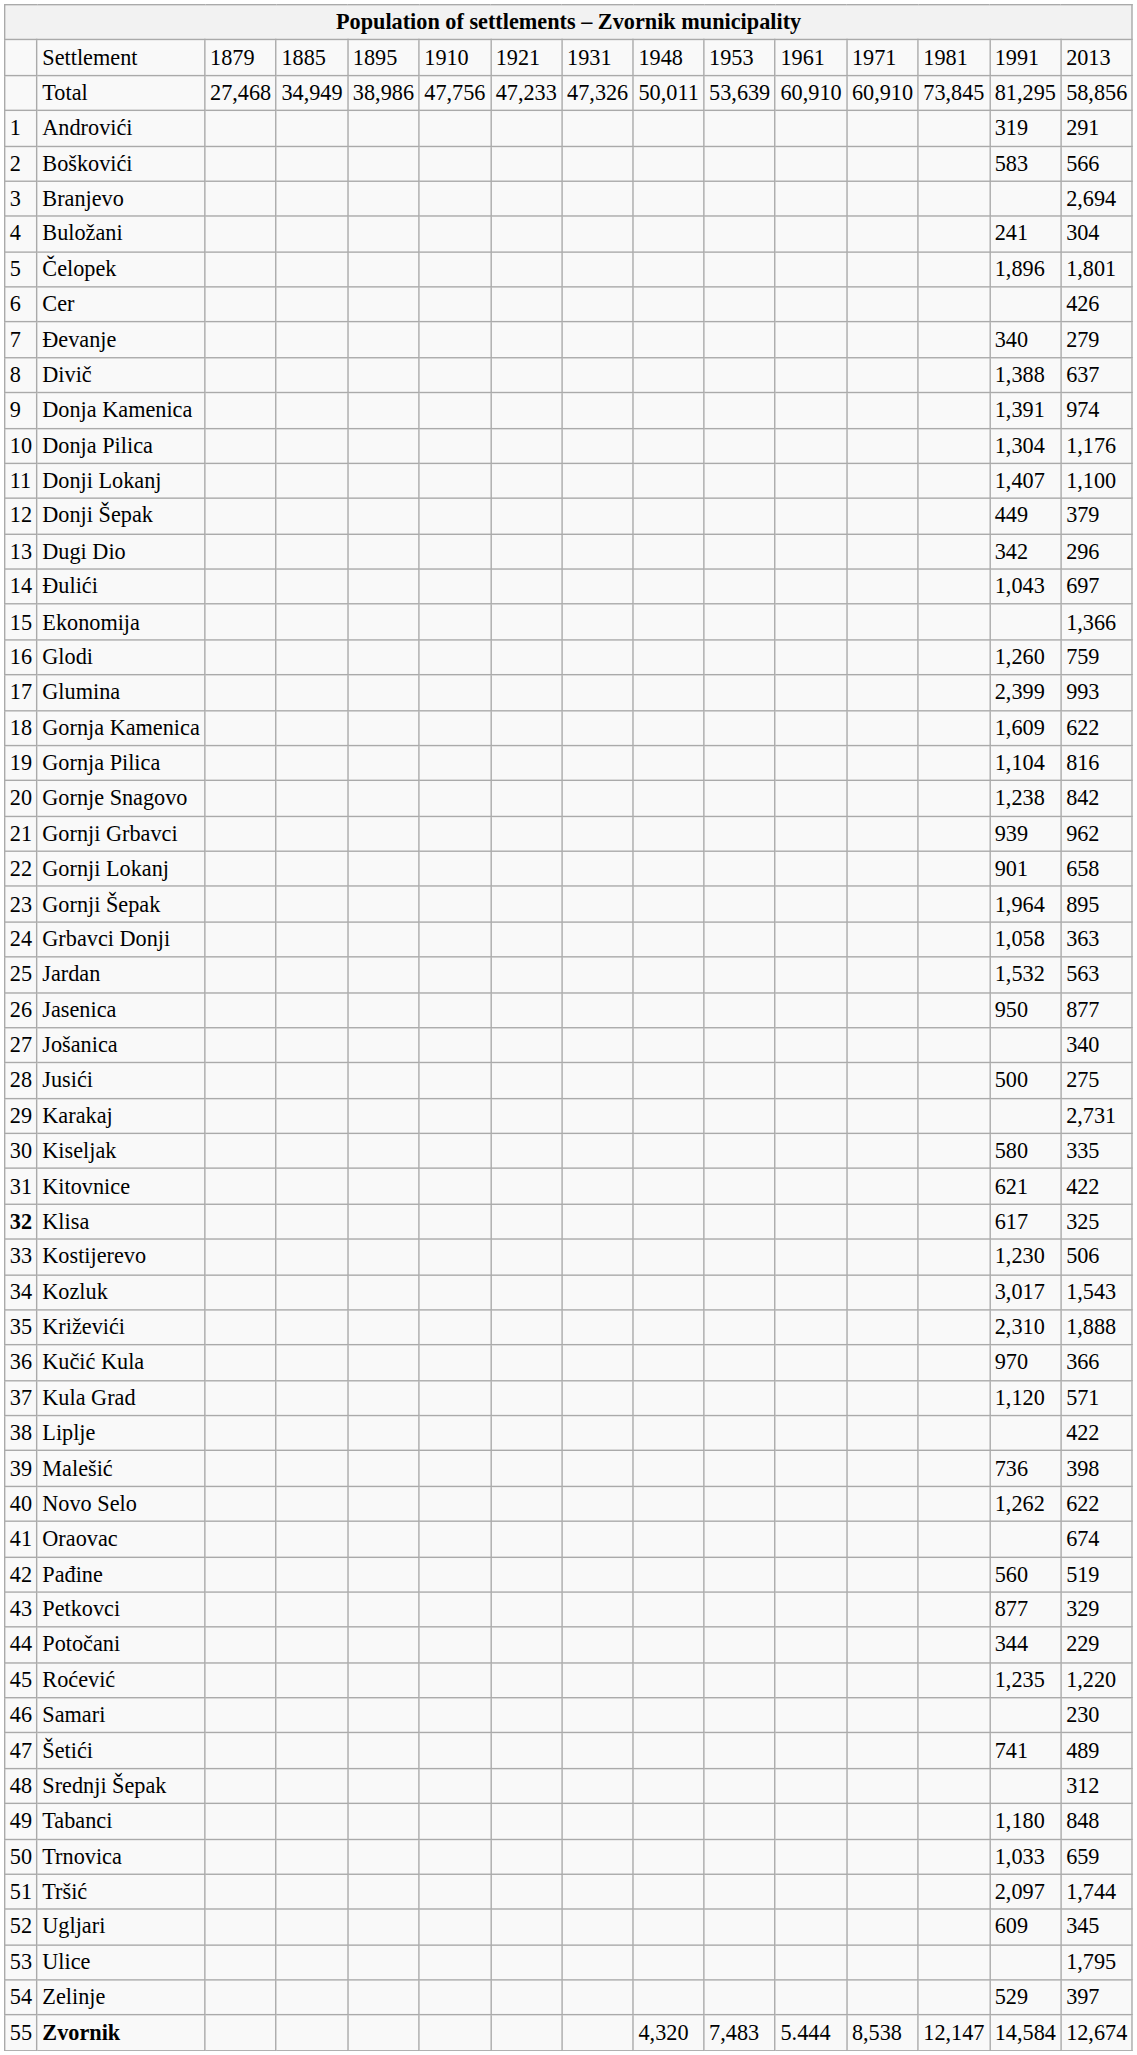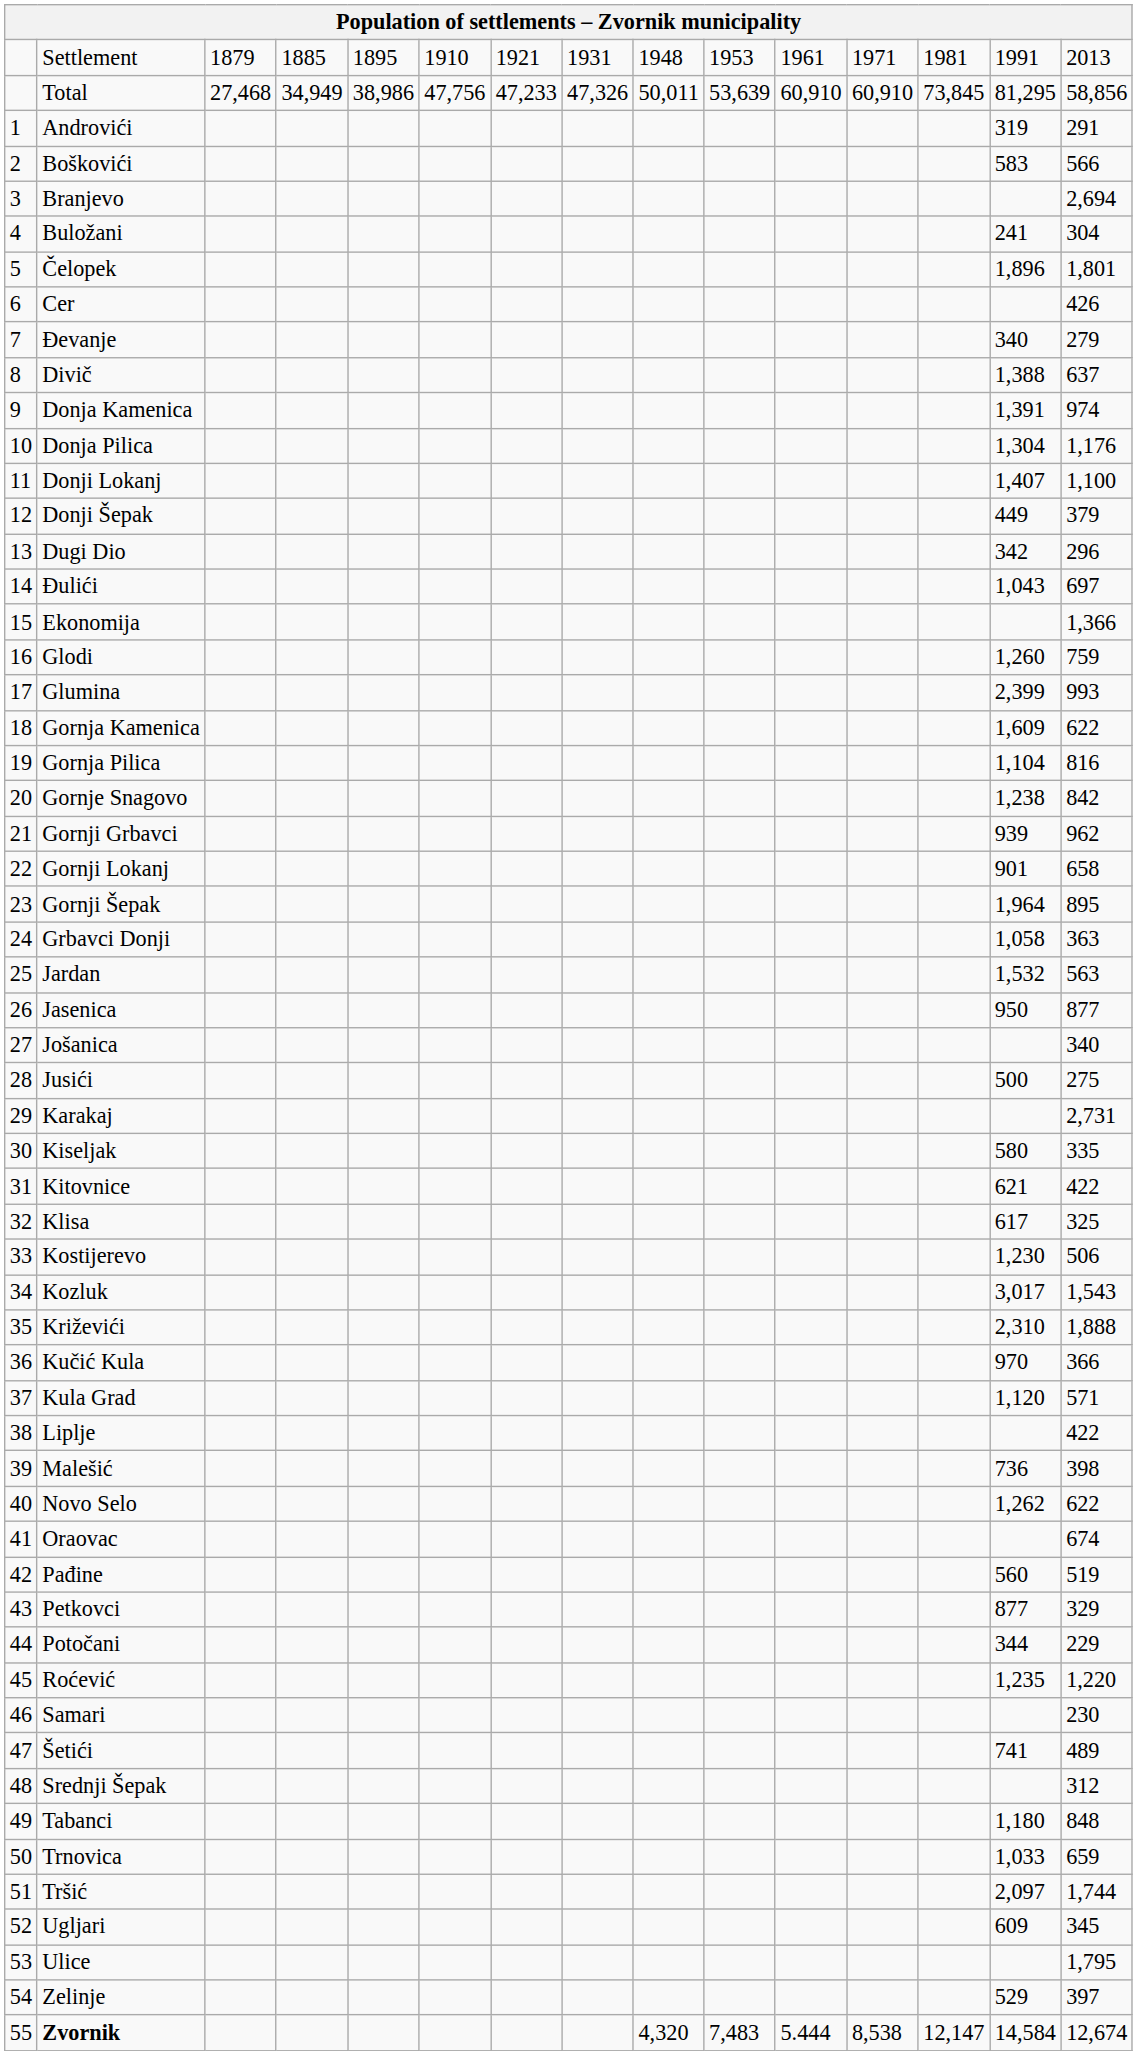(21, 1221) bold -> (21, 1221) normal
